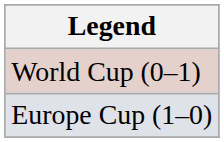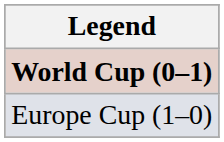(106, 70) normal -> (112, 70) bold
